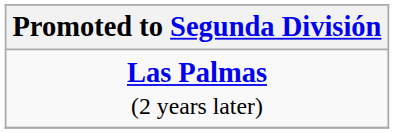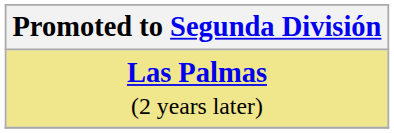(197, 88) no background -> (197, 88) khaki background
